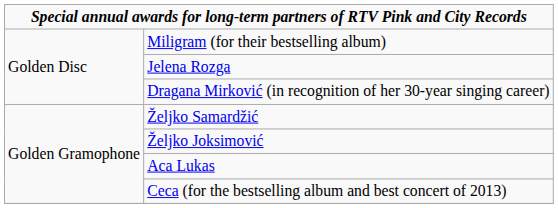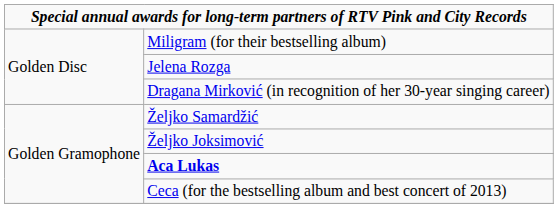(181, 166) normal -> (183, 166) bold
